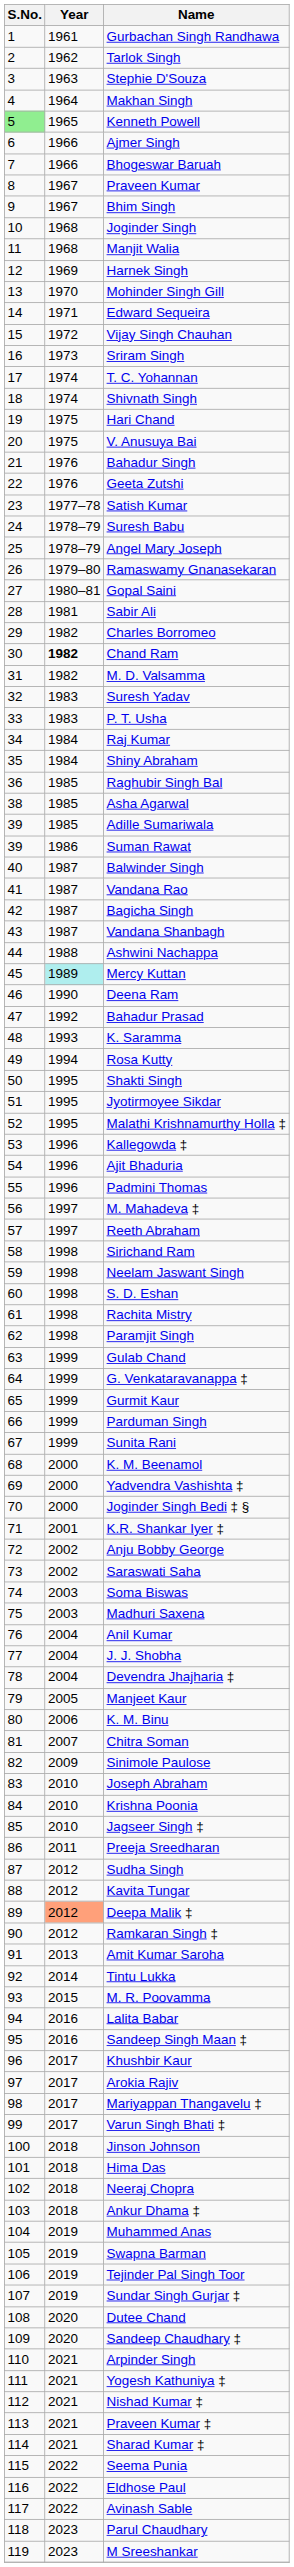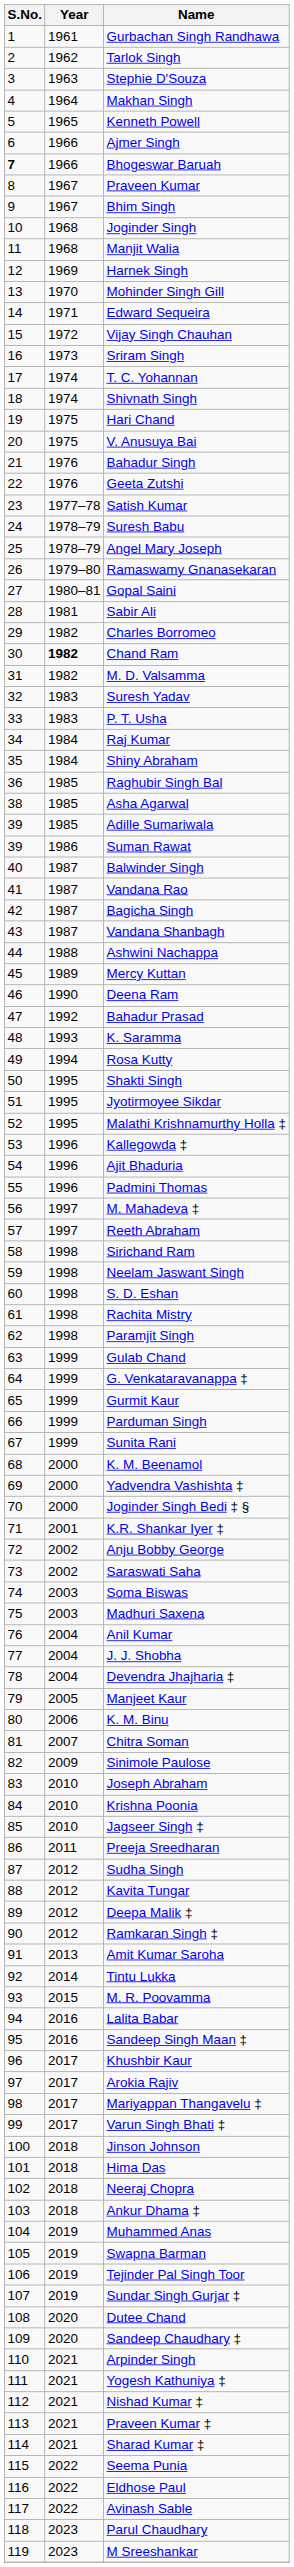(11, 121) lightgreen background -> (11, 121) no background
(11, 164) normal -> (11, 164) bold
(63, 974) paleturquoise background -> (63, 974) no background
(63, 1912) lightsalmon background -> (63, 1912) no background
